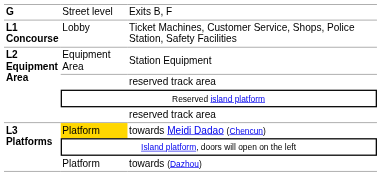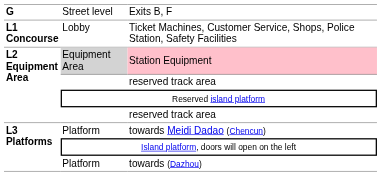(86, 60) no background -> (86, 60) lightgrey background
(170, 60) no background -> (170, 60) pink background
(81, 130) gold background -> (81, 130) no background
